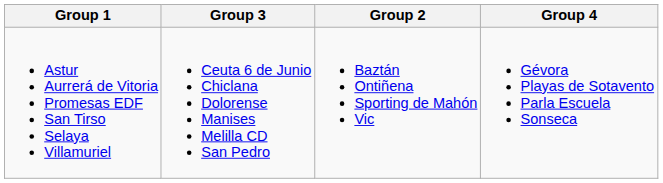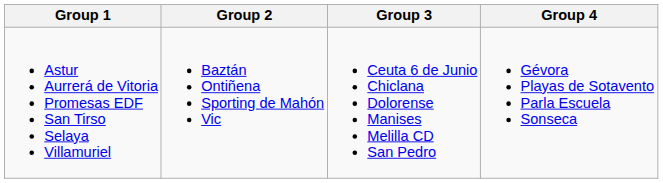columns swapped: (398, 16) <-> (238, 16)
